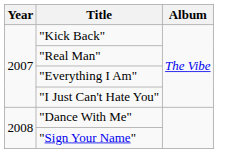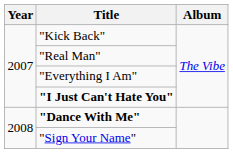(99, 96) normal -> (106, 96) bold
(86, 117) normal -> (90, 117) bold
